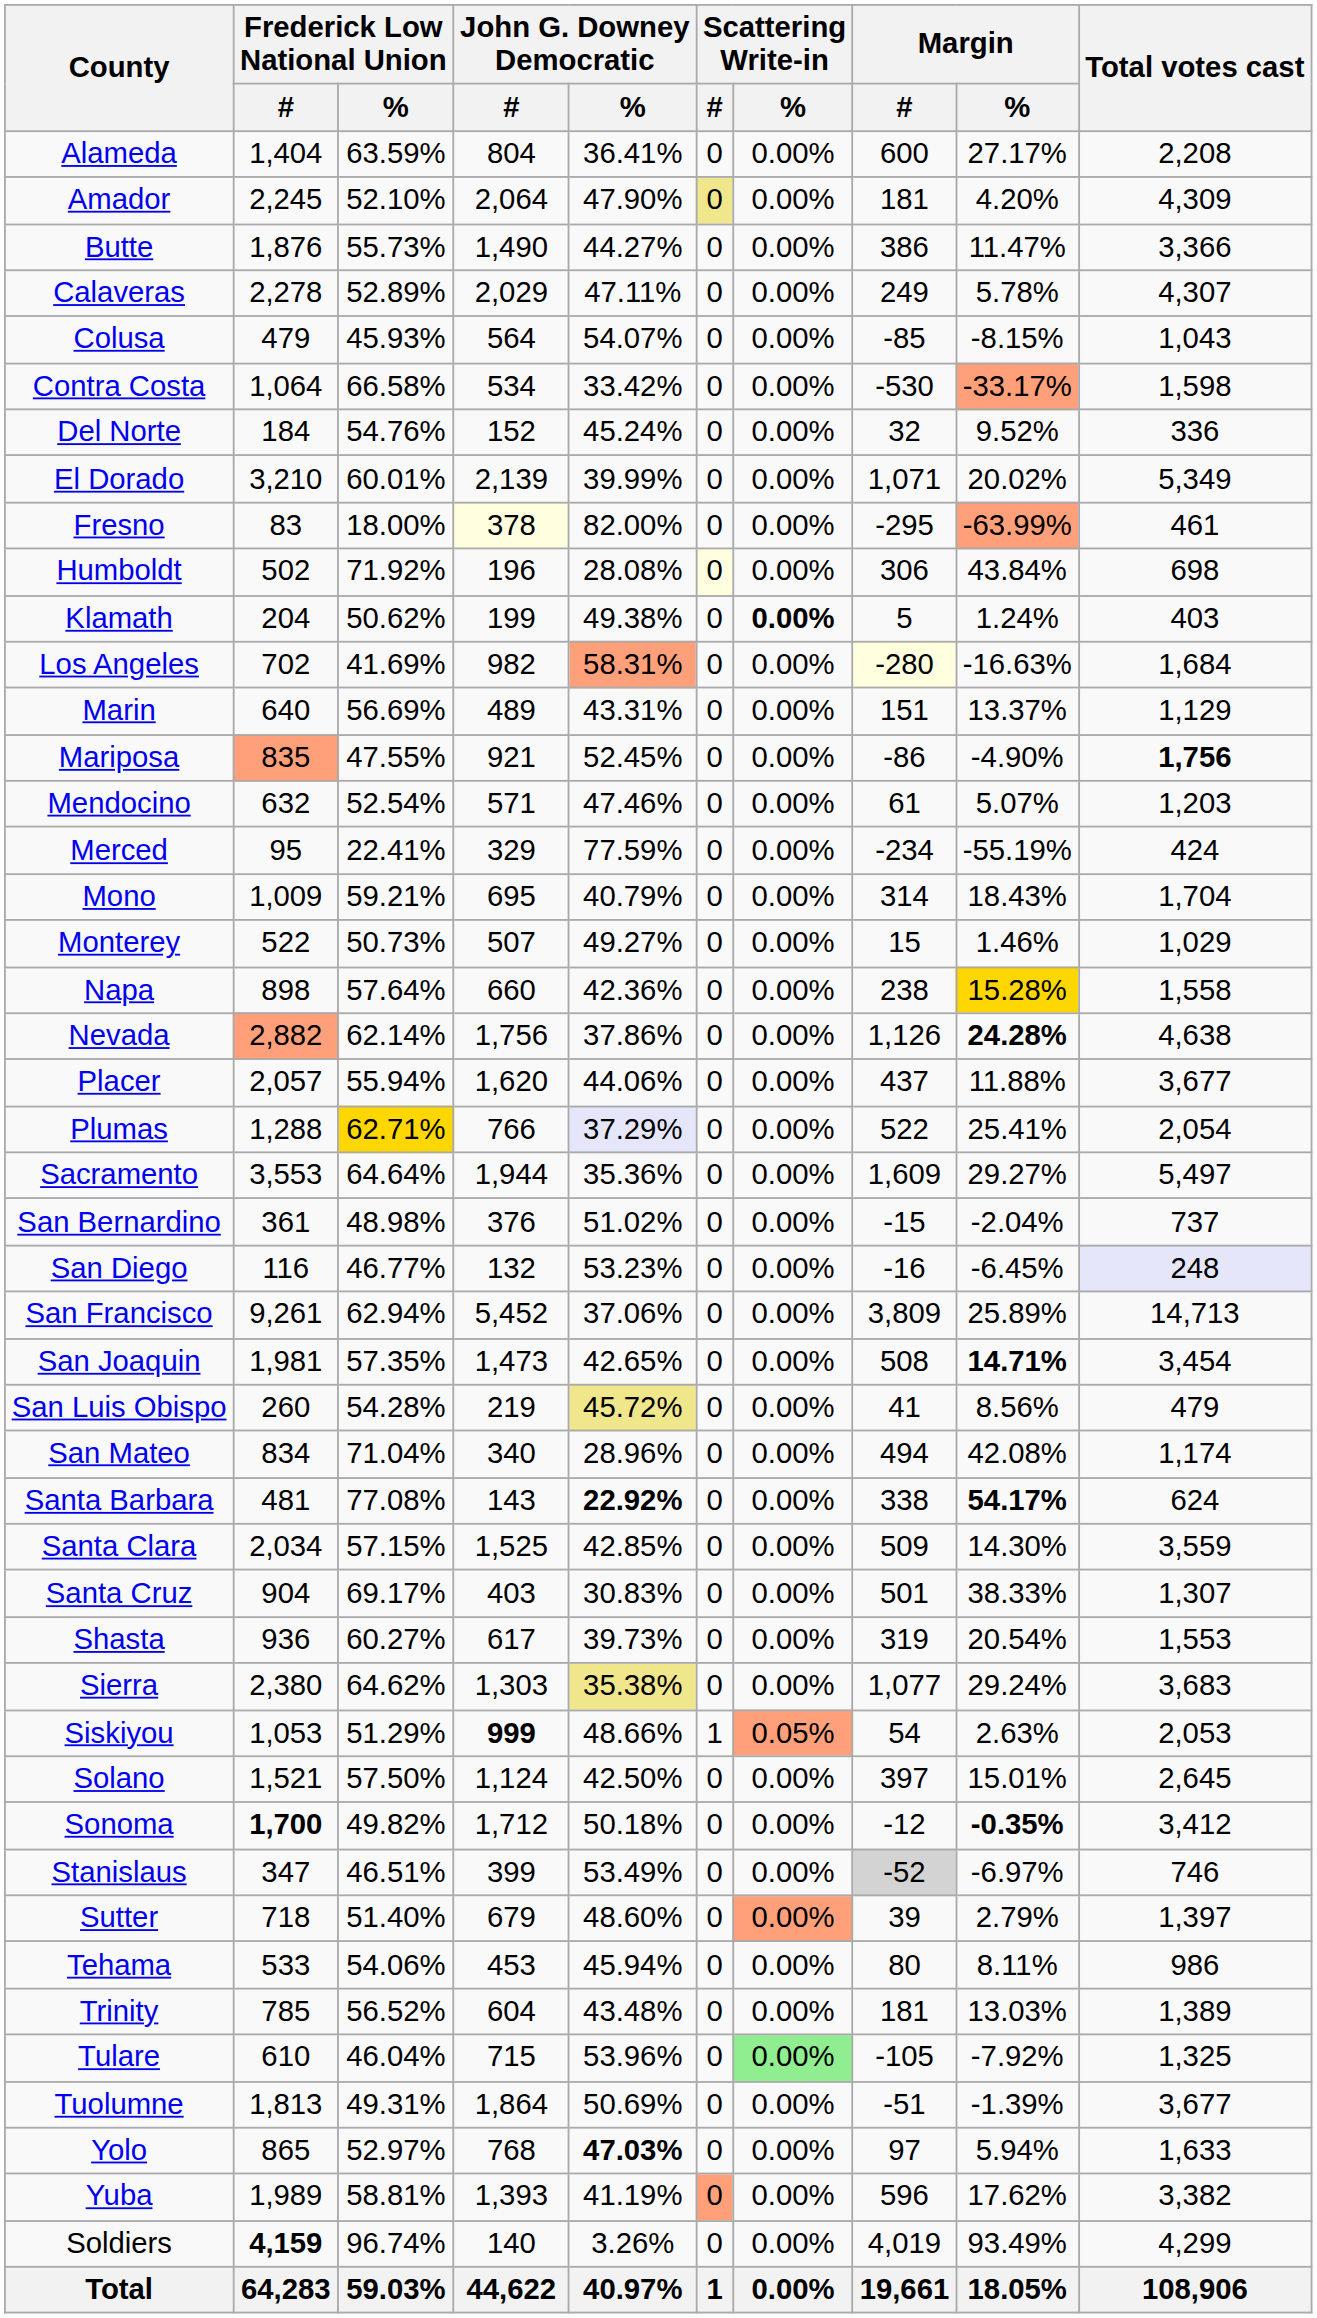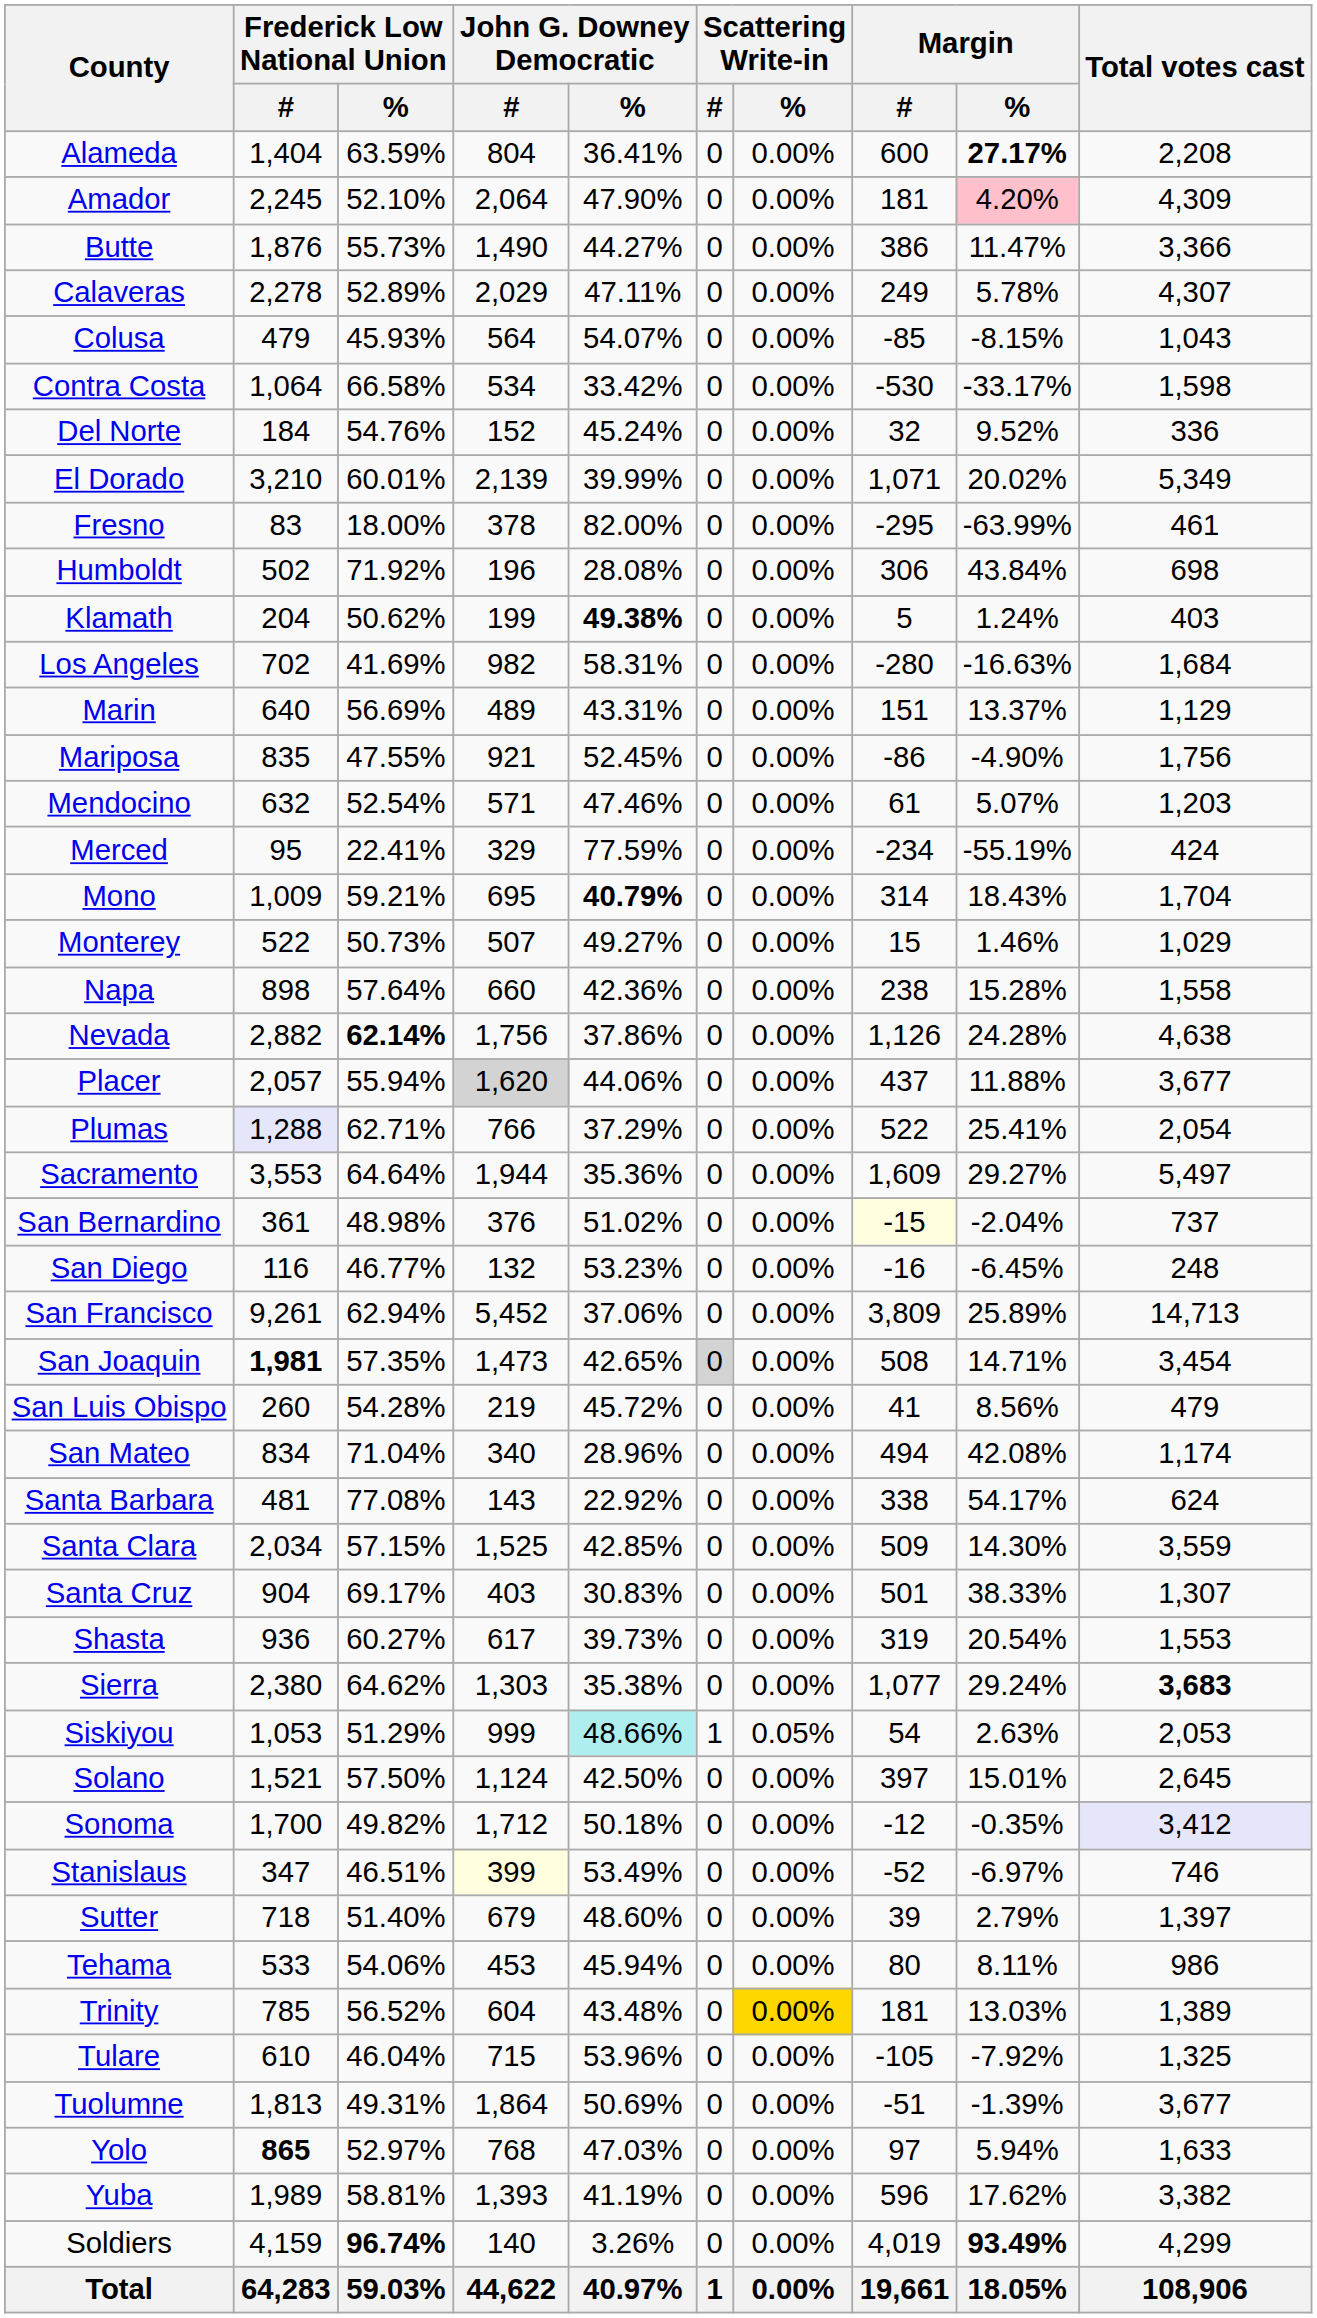(1017, 153) normal -> (1017, 153) bold
(715, 199) khaki background -> (715, 199) no background
(1017, 199) no background -> (1017, 199) pink background
(1017, 385) lightsalmon background -> (1017, 385) no background
(511, 525) lightyellow background -> (511, 525) no background
(1017, 525) lightsalmon background -> (1017, 525) no background
(715, 571) lightyellow background -> (715, 571) no background
(633, 617) normal -> (633, 617) bold
(793, 617) bold -> (793, 617) normal
(633, 664) lightsalmon background -> (633, 664) no background
(904, 664) lightyellow background -> (904, 664) no background
(286, 757) lightsalmon background -> (286, 757) no background
(1195, 757) bold -> (1195, 757) normal
(633, 896) normal -> (633, 896) bold
(1017, 989) gold background -> (1017, 989) no background
(286, 1035) lightsalmon background -> (286, 1035) no background
(396, 1035) normal -> (396, 1035) bold
(1017, 1035) bold -> (1017, 1035) normal
(511, 1082) no background -> (511, 1082) lightgrey background
(286, 1128) no background -> (286, 1128) lavender background
(396, 1128) gold background -> (396, 1128) no background
(633, 1128) lavender background -> (633, 1128) no background
(904, 1221) no background -> (904, 1221) lightyellow background
(1195, 1268) lavender background -> (1195, 1268) no background
(286, 1360) normal -> (286, 1360) bold
(715, 1360) no background -> (715, 1360) lightgrey background
(1017, 1360) bold -> (1017, 1360) normal
(633, 1407) khaki background -> (633, 1407) no background
(633, 1500) bold -> (633, 1500) normal
(1017, 1500) bold -> (1017, 1500) normal
(633, 1685) khaki background -> (633, 1685) no background
(1195, 1685) normal -> (1195, 1685) bold
(511, 1732) bold -> (511, 1732) normal
(633, 1732) no background -> (633, 1732) paleturquoise background
(793, 1732) lightsalmon background -> (793, 1732) no background
(286, 1825) bold -> (286, 1825) normal
(1017, 1825) bold -> (1017, 1825) normal
(1195, 1825) no background -> (1195, 1825) lavender background
(511, 1871) no background -> (511, 1871) lightyellow background
(904, 1871) lightgrey background -> (904, 1871) no background
(793, 1918) lightsalmon background -> (793, 1918) no background
(793, 2010) no background -> (793, 2010) gold background
(793, 2057) lightgreen background -> (793, 2057) no background
(286, 2150) normal -> (286, 2150) bold
(633, 2150) bold -> (633, 2150) normal
(715, 2196) lightsalmon background -> (715, 2196) no background
(286, 2243) bold -> (286, 2243) normal
(396, 2243) normal -> (396, 2243) bold
(1017, 2243) normal -> (1017, 2243) bold
